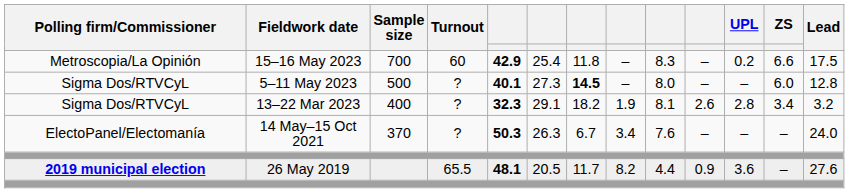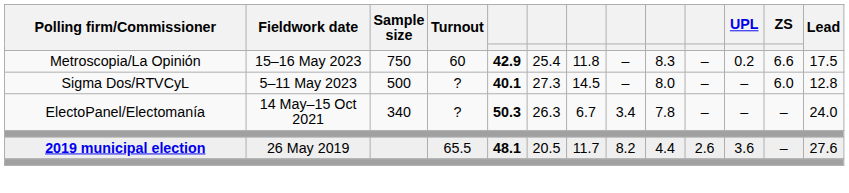(399, 61) 700 -> (399, 61) 750
(586, 83) bold -> (586, 83) normal
- row: (125, 105)
(399, 134) 370 -> (399, 112) 340
(665, 134) 7.6 -> (665, 112) 7.8
(705, 170) 0.9 -> (705, 148) 2.6
